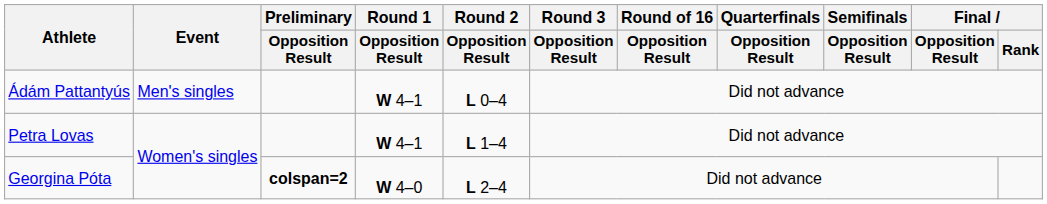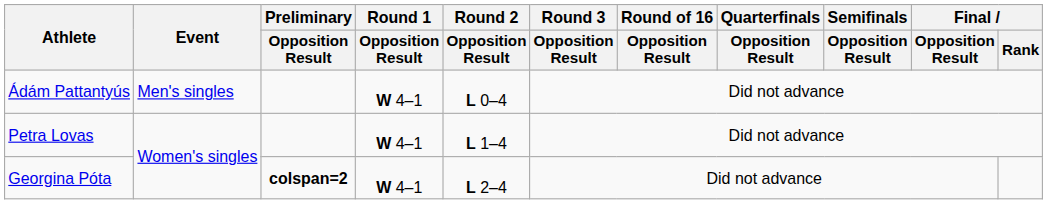(399, 187) W 4–0 -> (399, 187) W 4–1
